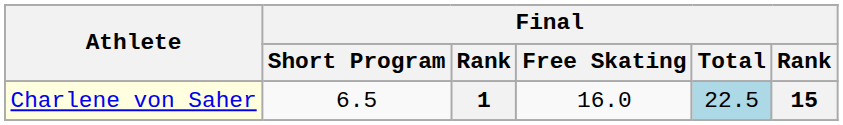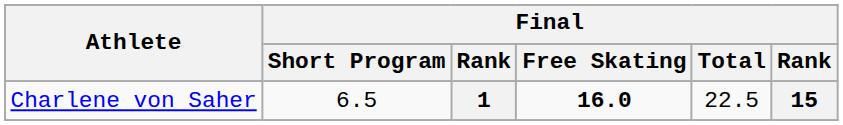(134, 100) lightyellow background -> (134, 100) no background
(604, 100) normal -> (604, 100) bold
(732, 100) lightblue background -> (732, 100) no background
